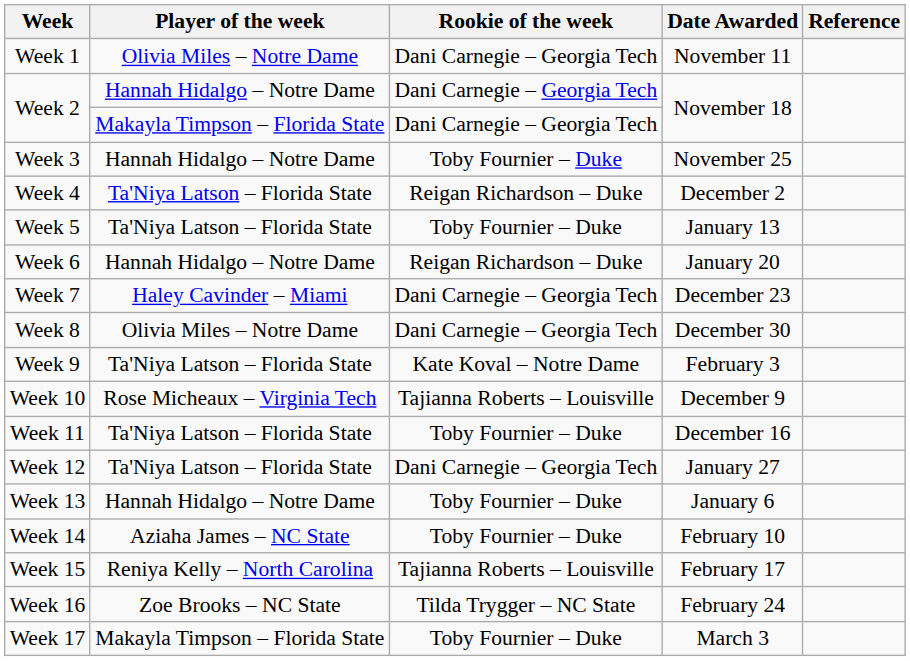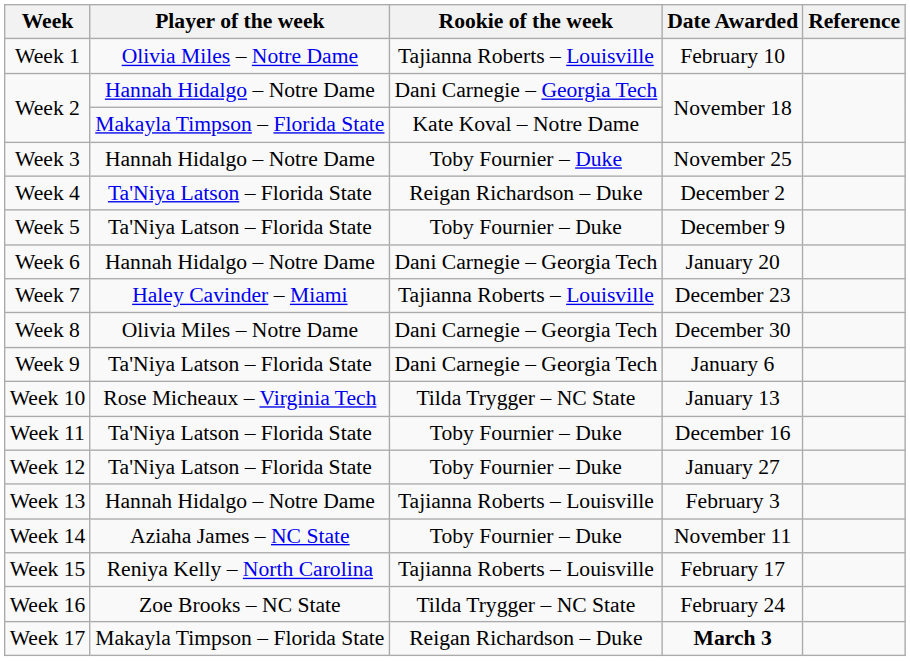(526, 55) Dani Carnegie – Georgia Tech -> (526, 55) Tajianna Roberts – Louisville
(733, 55) November 11 -> (733, 55) February 10
(526, 124) Dani Carnegie – Georgia Tech -> (526, 124) Kate Koval – Notre Dame
(733, 227) January 13 -> (733, 227) December 9
(526, 261) Reigan Richardson – Duke -> (526, 261) Dani Carnegie – Georgia Tech
(526, 295) Dani Carnegie – Georgia Tech -> (526, 295) Tajianna Roberts – Louisville
(526, 364) Kate Koval – Notre Dame -> (526, 364) Dani Carnegie – Georgia Tech
(733, 364) February 3 -> (733, 364) January 6
(526, 398) Tajianna Roberts – Louisville -> (526, 398) Tilda Trygger – NC State
(733, 398) December 9 -> (733, 398) January 13
(526, 466) Dani Carnegie – Georgia Tech -> (526, 466) Toby Fournier – Duke
(526, 501) Toby Fournier – Duke -> (526, 501) Tajianna Roberts – Louisville
(733, 501) January 6 -> (733, 501) February 3
(733, 535) February 10 -> (733, 535) November 11
(526, 638) Toby Fournier – Duke -> (526, 638) Reigan Richardson – Duke
(733, 638) normal -> (733, 638) bold
